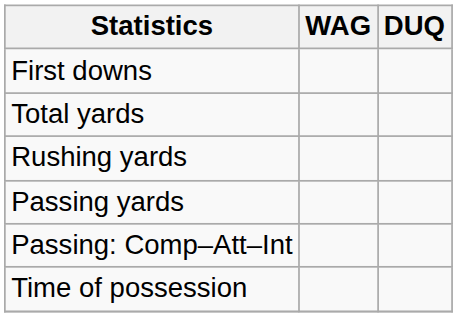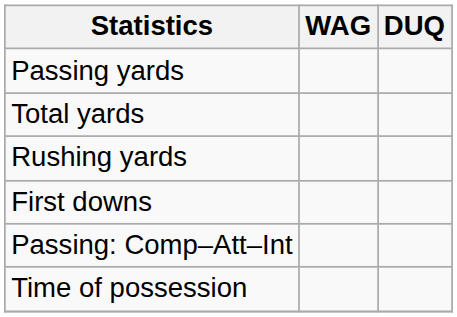rows swapped: (82, 70) <-> (98, 201)
